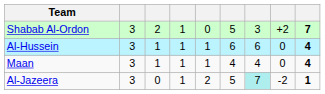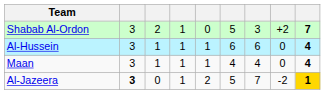(132, 81) normal -> (132, 81) bold
(258, 81) paleturquoise background -> (258, 81) no background
(308, 81) no background -> (308, 81) gold background
